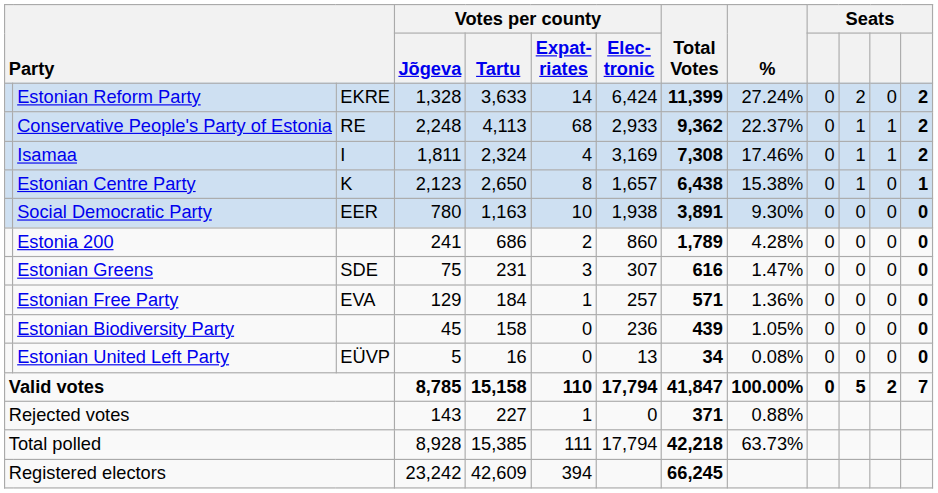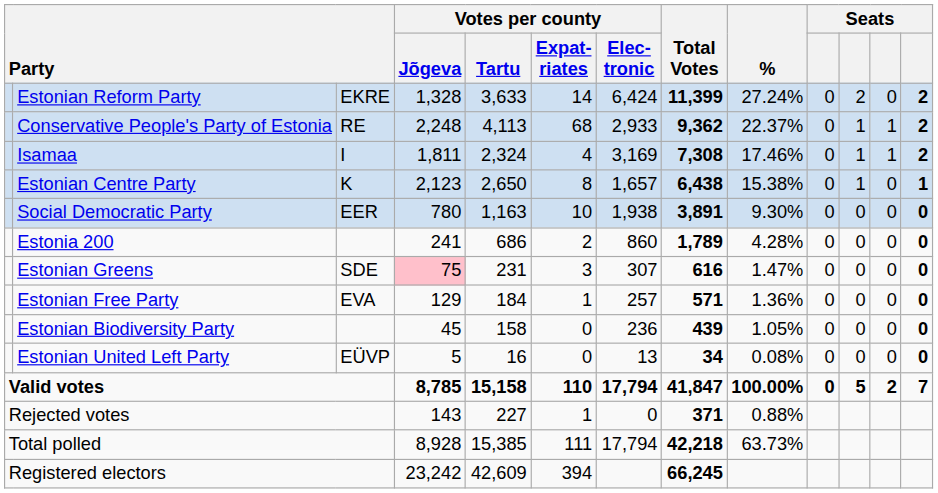(451, 270) no background -> (451, 270) pink background
